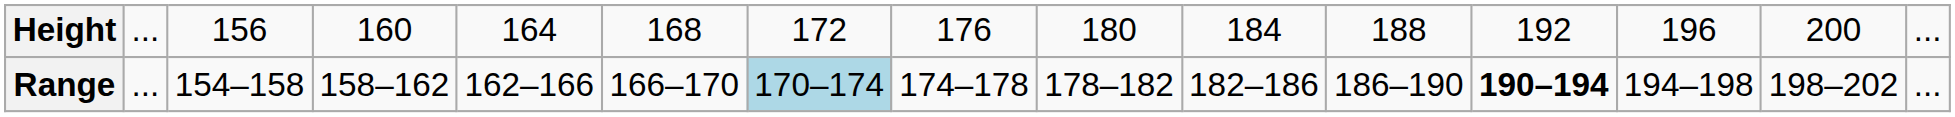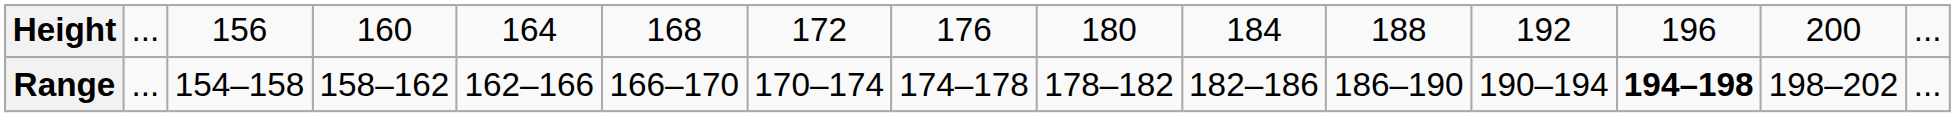(819, 83) lightblue background -> (819, 83) no background
(1544, 83) bold -> (1544, 83) normal
(1689, 83) normal -> (1689, 83) bold
